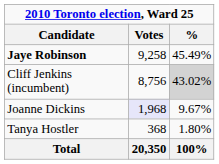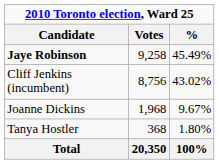(192, 81) lightgrey background -> (192, 81) no background
(152, 108) lavender background -> (152, 108) no background
